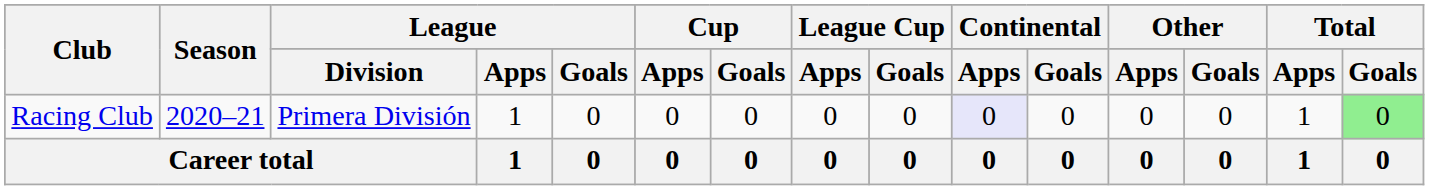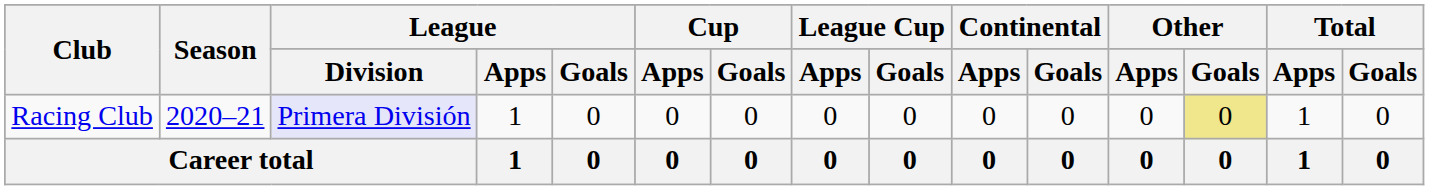(374, 116) no background -> (374, 116) lavender background
(989, 116) lavender background -> (989, 116) no background
(1225, 116) no background -> (1225, 116) khaki background
(1383, 116) lightgreen background -> (1383, 116) no background
